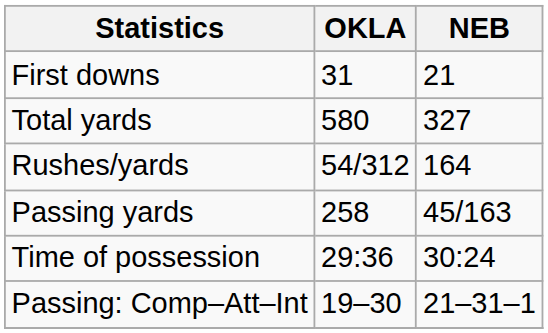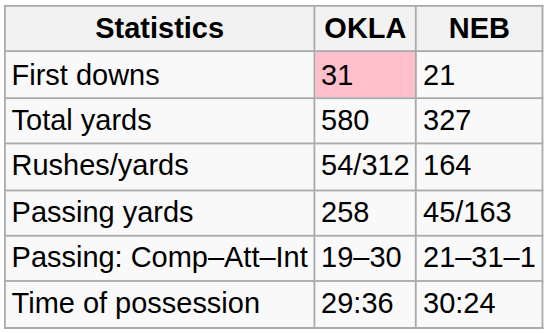(337, 74) no background -> (337, 74) pink background
rows swapped: (160, 303) <-> (136, 258)
